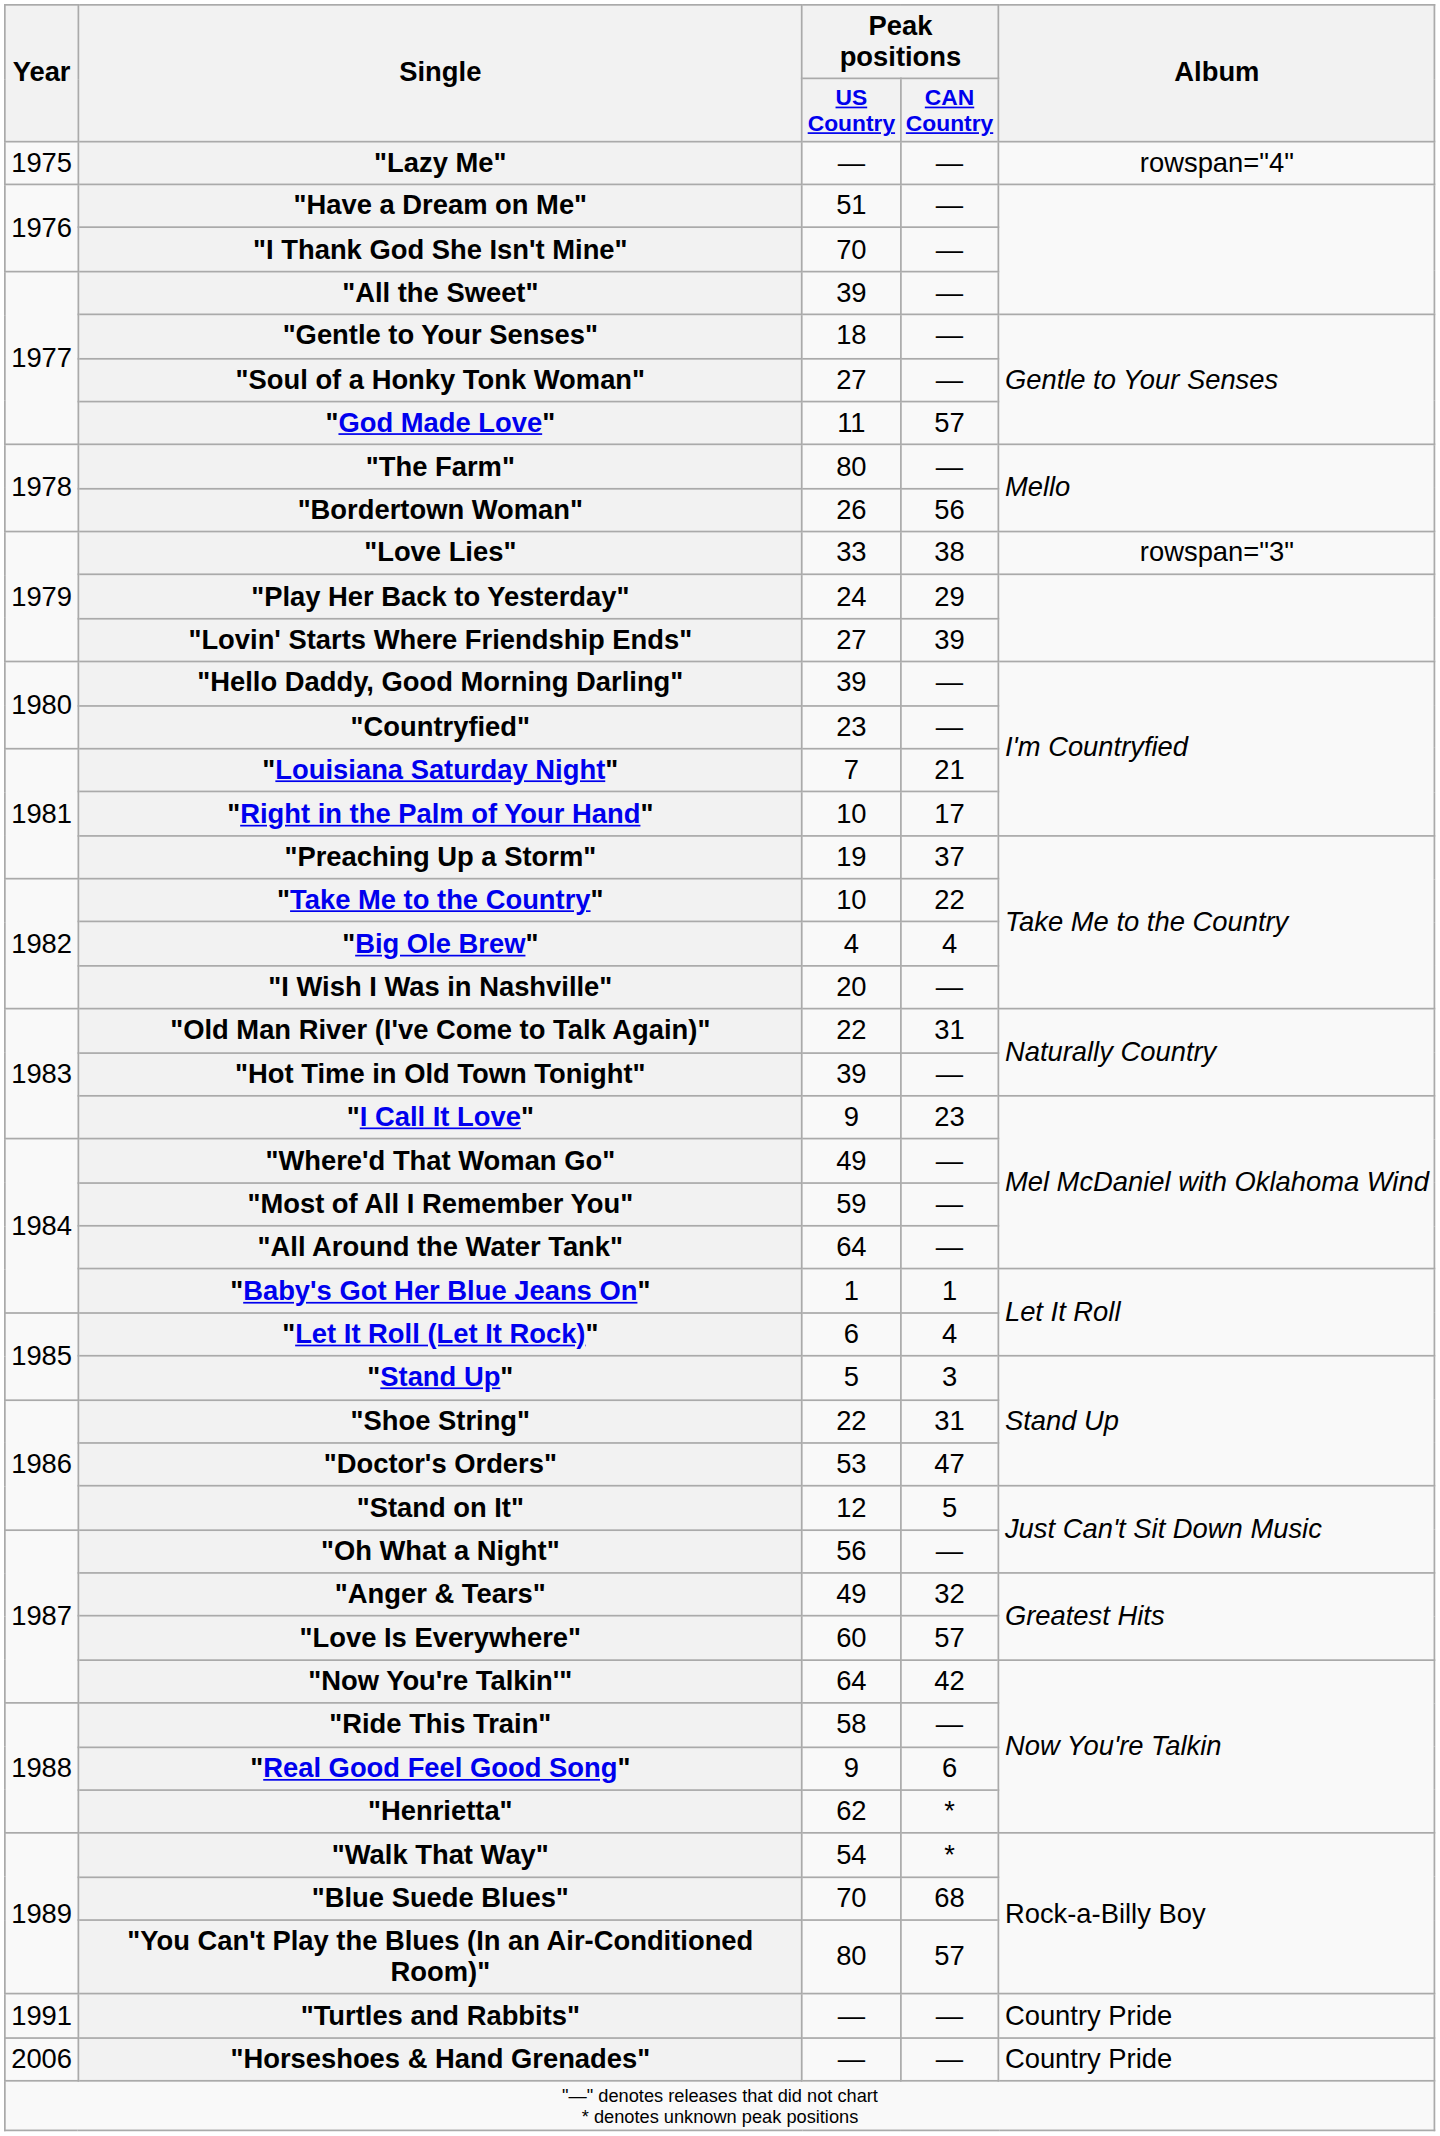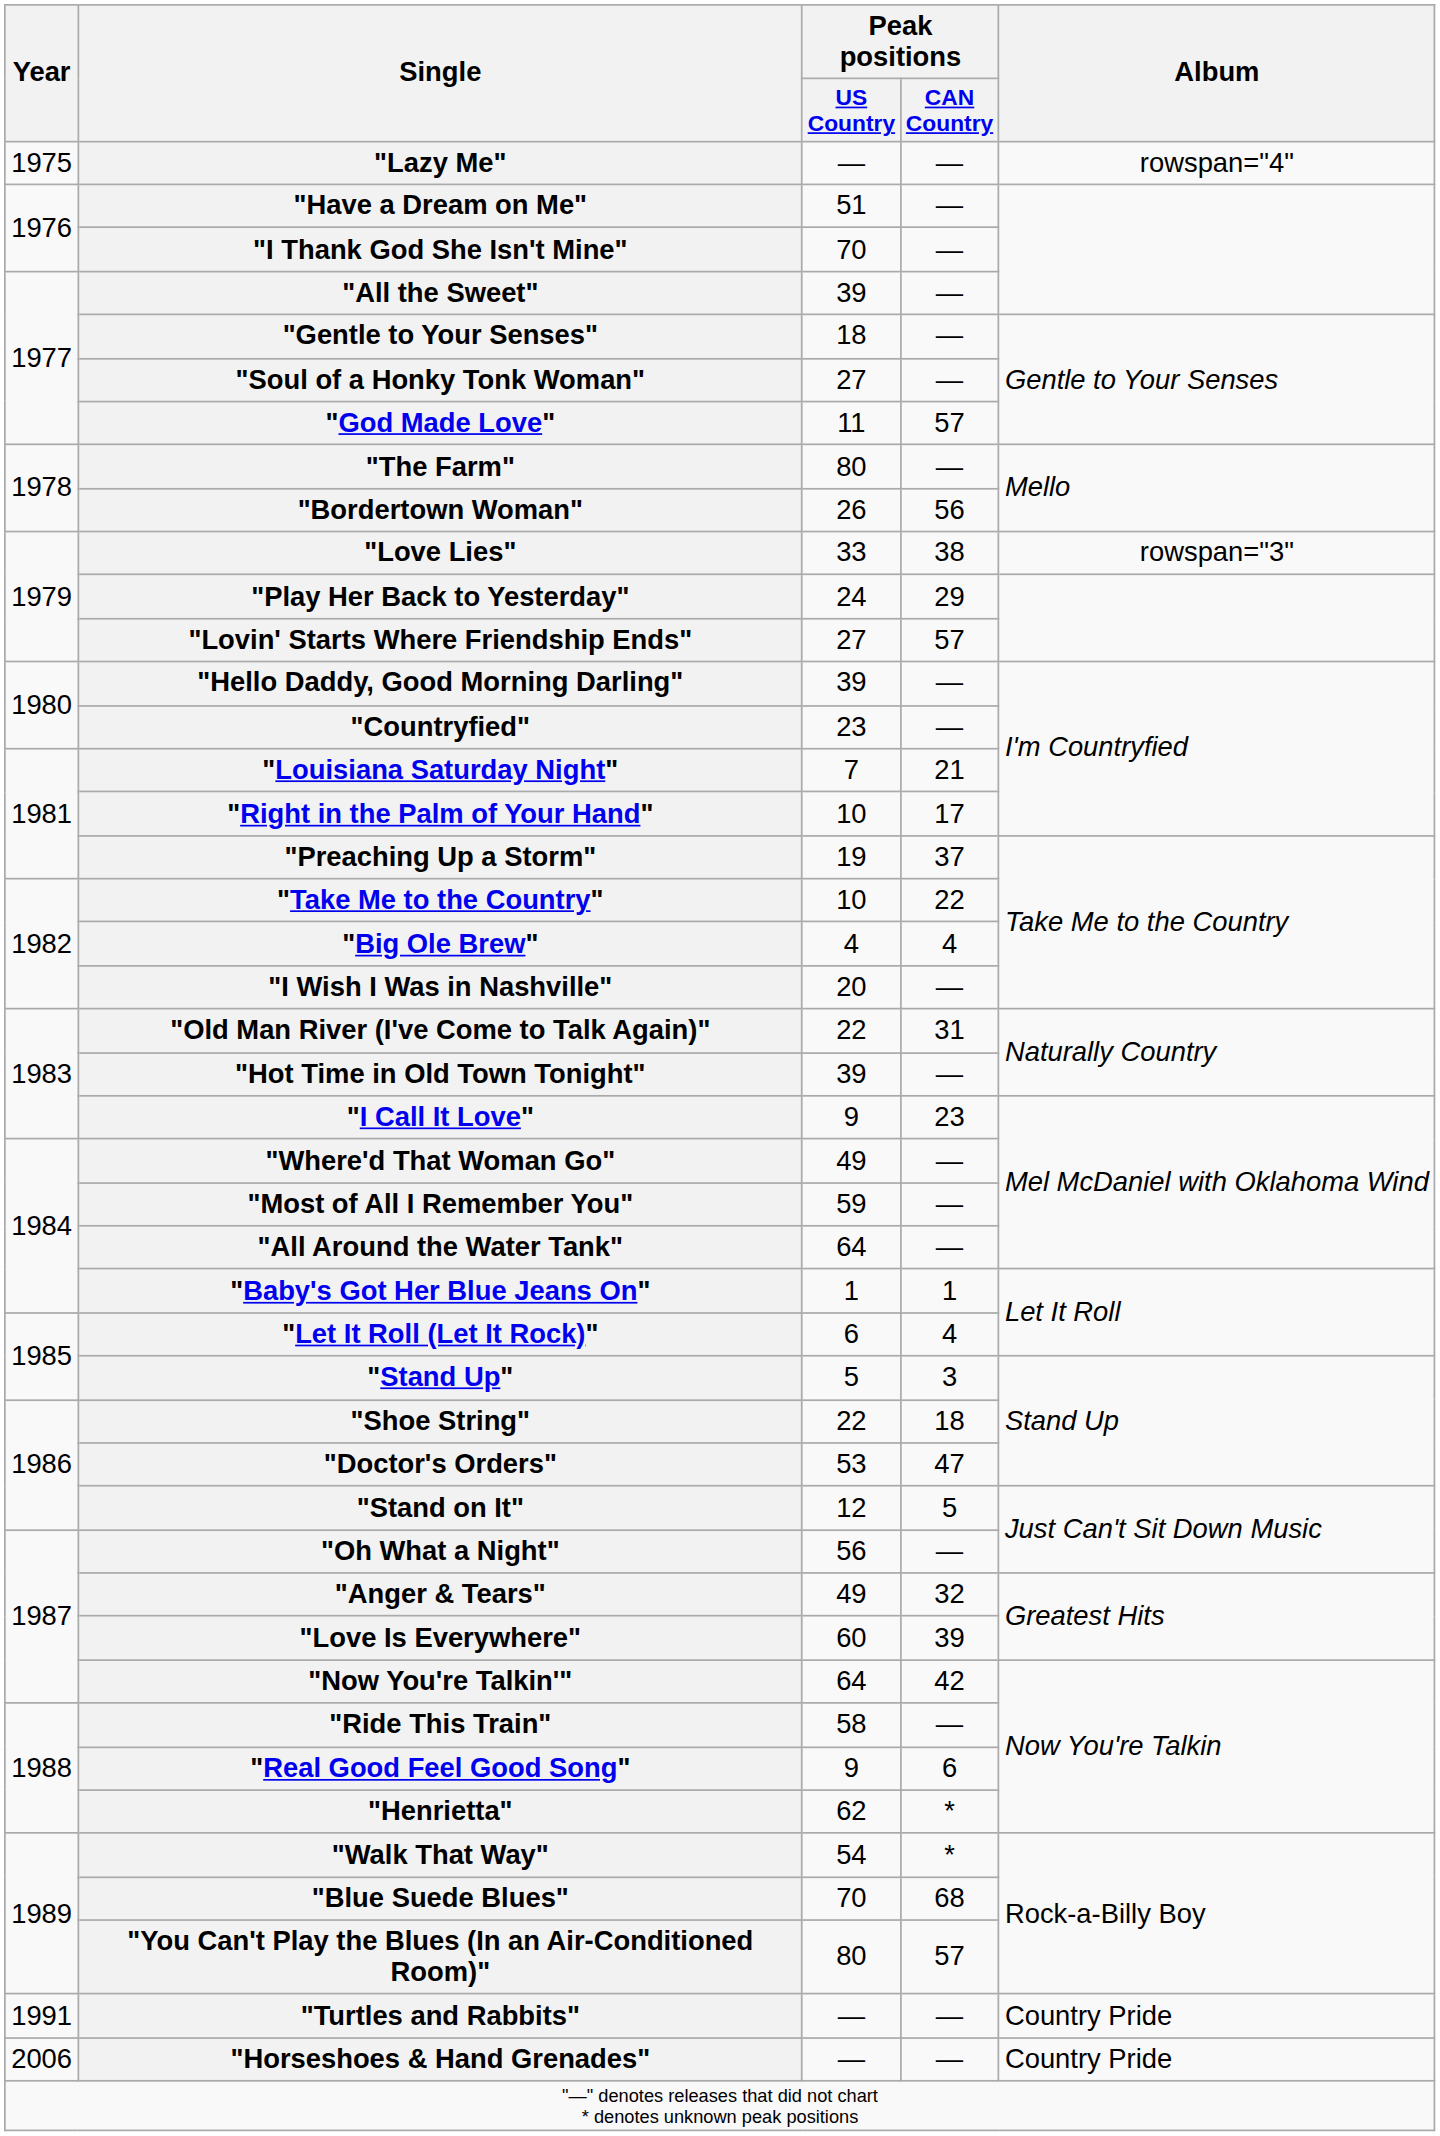(950, 639) 39 -> (950, 639) 57
(950, 1420) 31 -> (950, 1420) 18
(950, 1637) 57 -> (950, 1637) 39
